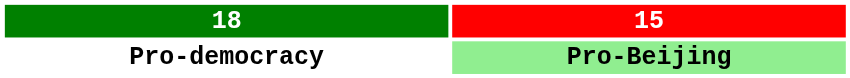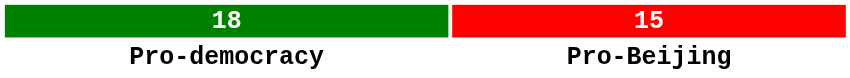(649, 58) lightgreen background -> (649, 58) no background
